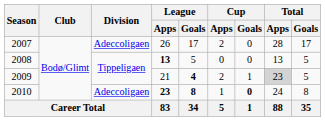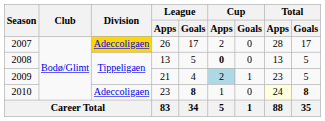(121, 44) no background -> (121, 44) gold background
(165, 60) bold -> (165, 60) normal
(221, 60) normal -> (221, 60) bold
(193, 76) bold -> (193, 76) normal
(221, 76) no background -> (221, 76) lightblue background
(278, 76) lightgrey background -> (278, 76) no background
(165, 92) bold -> (165, 92) normal
(250, 92) bold -> (250, 92) normal
(278, 92) no background -> (278, 92) lightyellow background
(306, 92) normal -> (306, 92) bold
